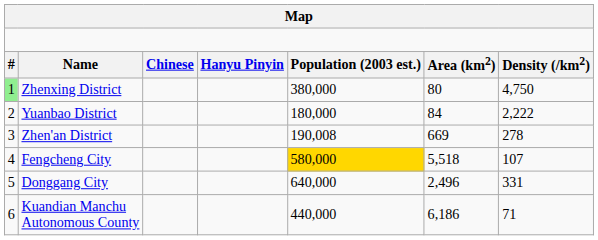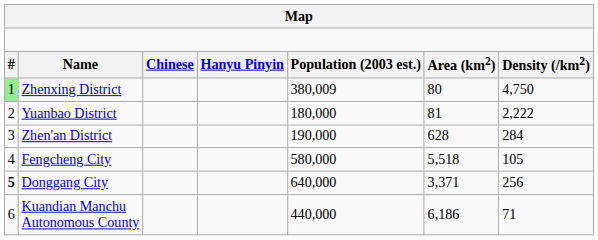(313, 90) 380,000 -> (313, 90) 380,009
(435, 113) 84 -> (435, 113) 81
(313, 136) 190,008 -> (313, 136) 190,000
(438, 136) 669 -> (438, 136) 628
(513, 136) 278 -> (513, 136) 284
(313, 159) gold background -> (313, 159) no background
(513, 159) 107 -> (513, 159) 105
(11, 183) normal -> (11, 183) bold
(443, 183) 2,496 -> (443, 183) 3,371
(513, 183) 331 -> (513, 183) 256
